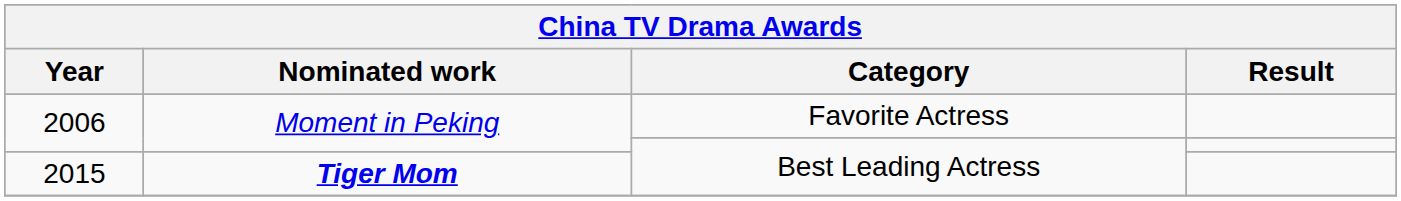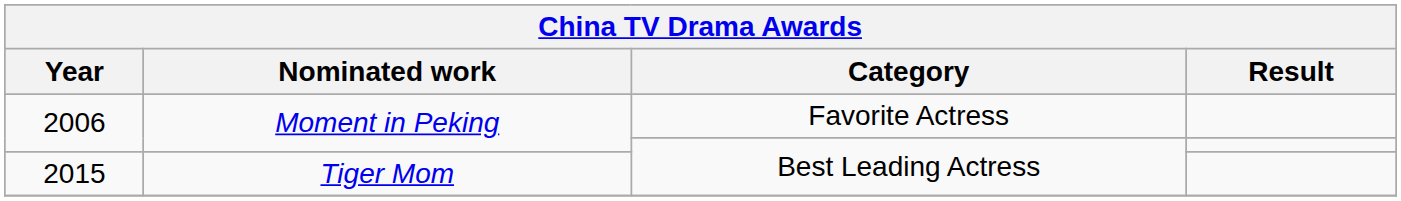(387, 172) bold -> (387, 172) normal
